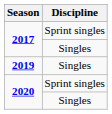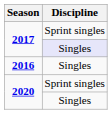(75, 48) no background -> (75, 48) lavender background
(23, 65) 2019 -> (23, 65) 2016
